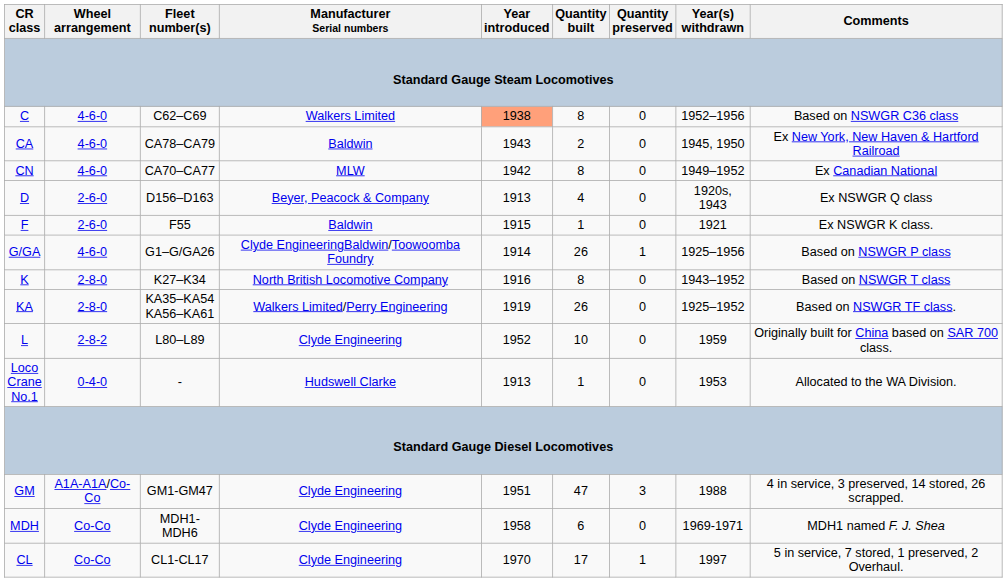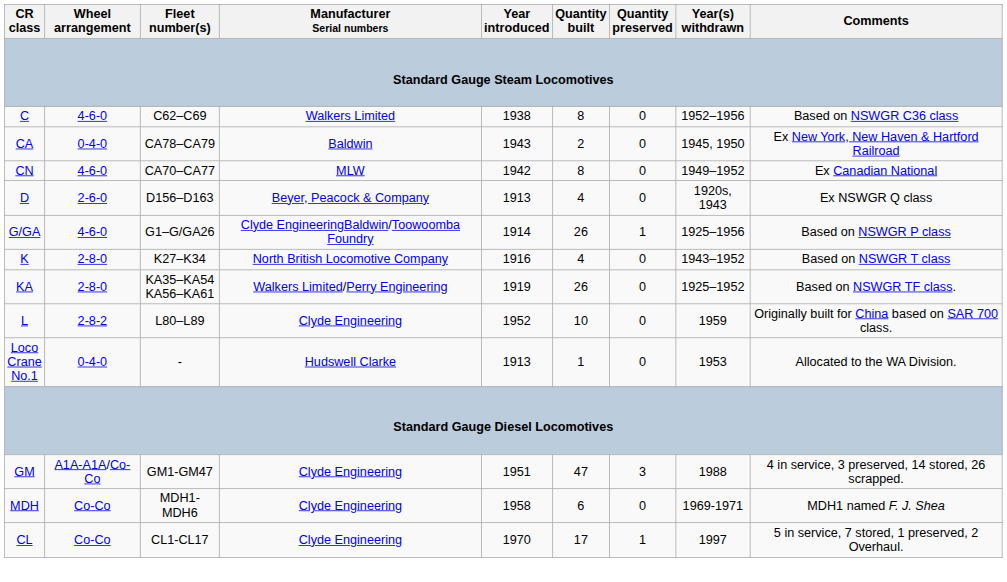(517, 116) lightsalmon background -> (517, 116) no background
(92, 143) 4-6-0 -> (92, 143) 0-4-0
- row: (25, 225)
(581, 279) 8 -> (581, 259) 4
